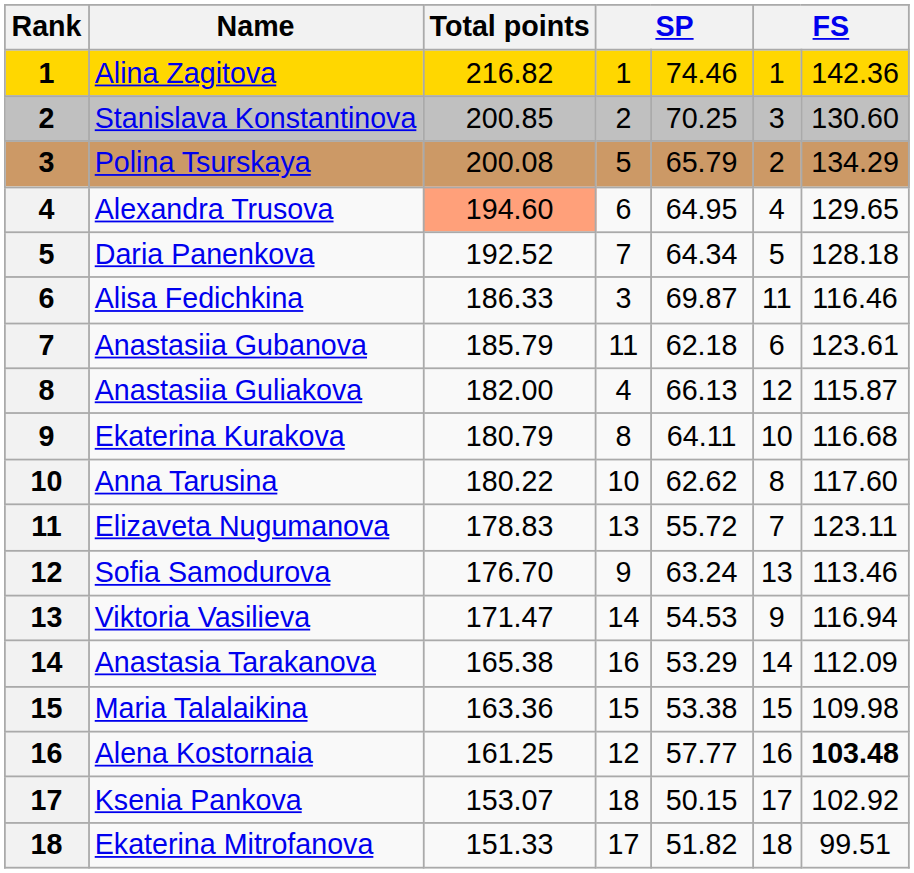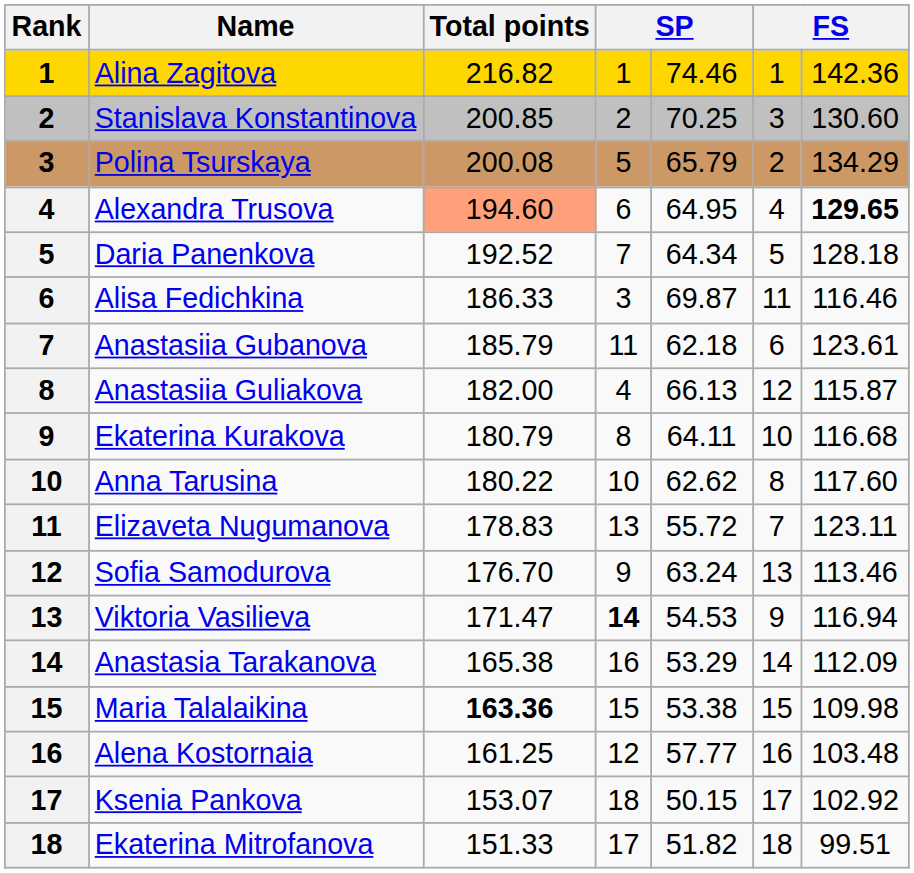(855, 208) normal -> (855, 208) bold
(623, 617) normal -> (623, 617) bold
(510, 708) normal -> (510, 708) bold
(855, 753) bold -> (855, 753) normal
